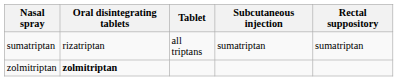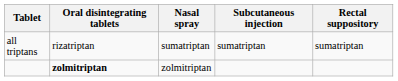columns swapped: (192, 18) <-> (32, 18)
